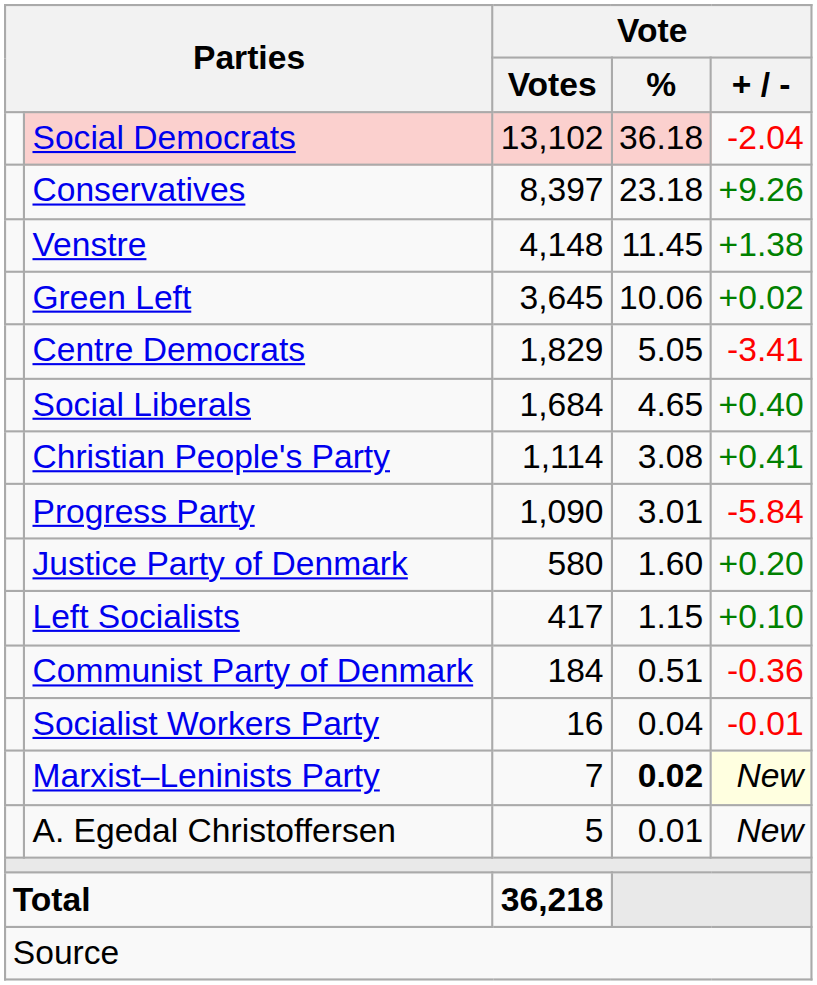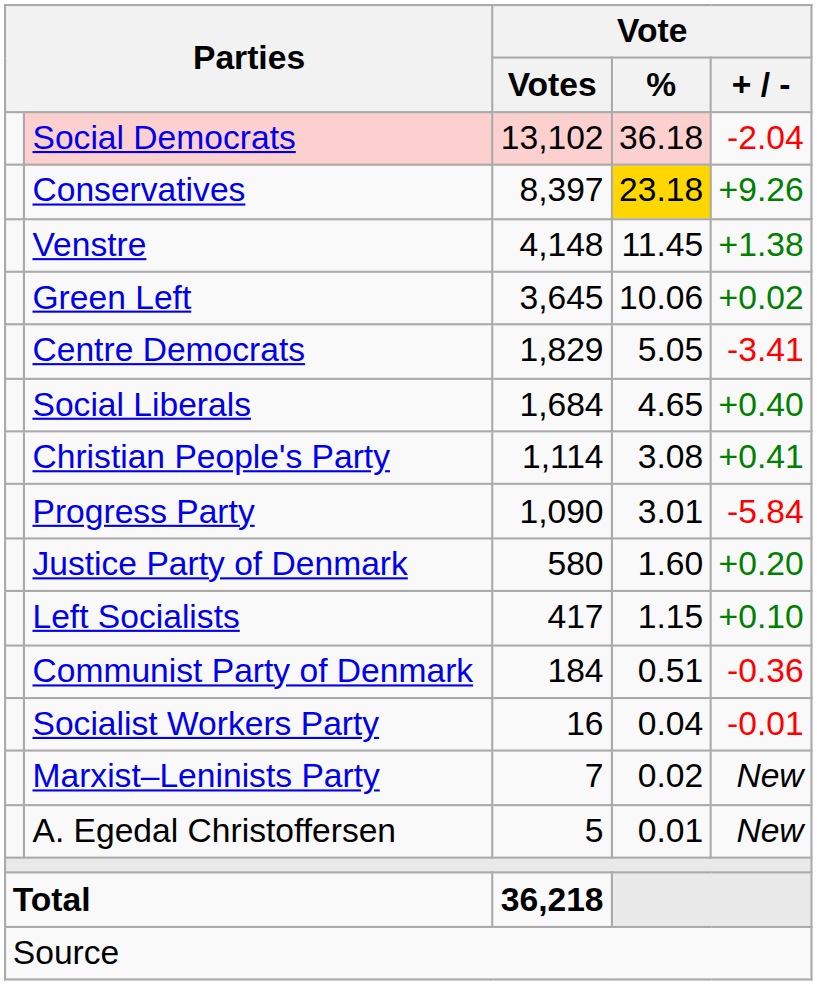(661, 191) no background -> (661, 191) gold background
(670, 777) bold -> (670, 777) normal
(770, 777) lightyellow background -> (770, 777) no background
